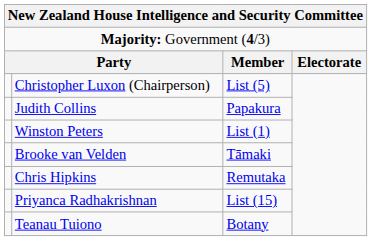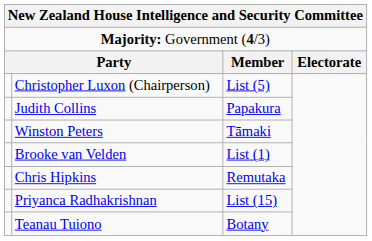(248, 131) List (1) -> (249, 131) Tāmaki
(249, 154) Tāmaki -> (248, 154) List (1)
